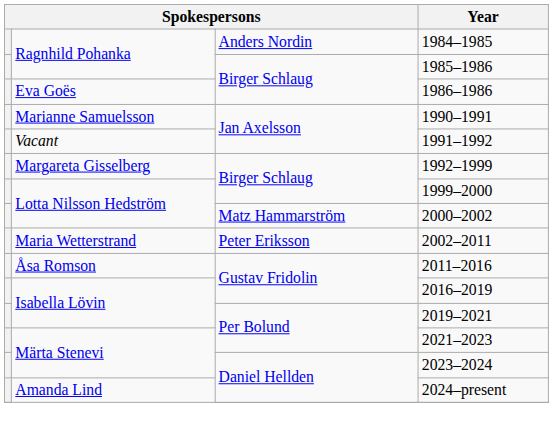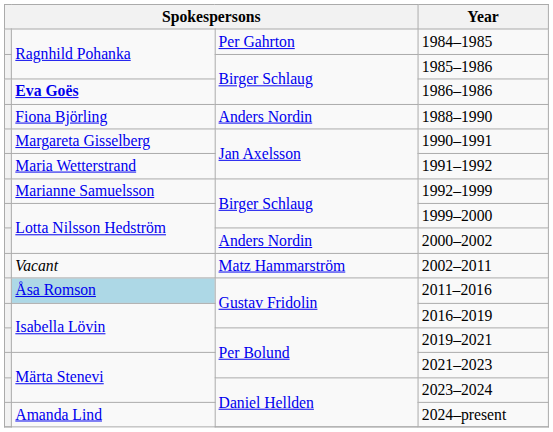(265, 41) Anders Nordin -> (257, 41) Per Gahrton
(46, 91) normal -> (47, 91) bold
+ row: (457, 116)
(85, 116) Marianne Samuelsson -> (83, 141) Margareta Gisselberg
(37, 141) Vacant -> (76, 166) Maria Wetterstrand
(83, 166) Margareta Gisselberg -> (85, 191) Marianne Samuelsson
(282, 215) Matz Hammarström -> (265, 240) Anders Nordin
(76, 240) Maria Wetterstrand -> (37, 265) Vacant
(264, 240) Peter Eriksson -> (282, 265) Matz Hammarström
(56, 265) no background -> (56, 290) lightblue background
